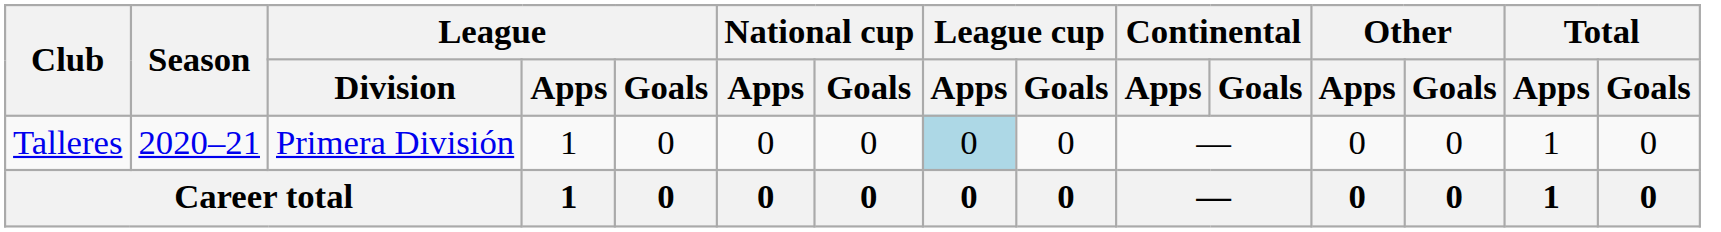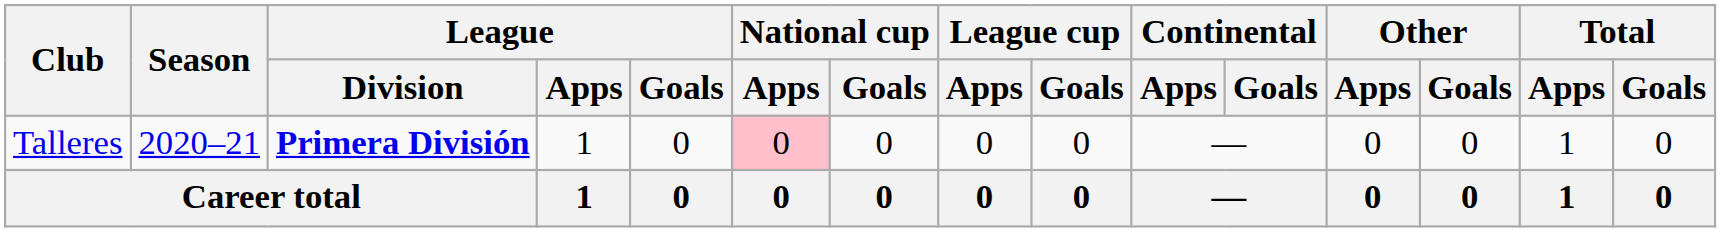(395, 142) normal -> (403, 142) bold
(766, 142) no background -> (781, 142) pink background
(969, 142) lightblue background -> (984, 142) no background
